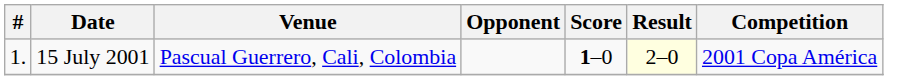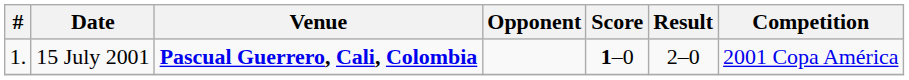(308, 56) normal -> (318, 56) bold
(662, 56) lightyellow background -> (683, 56) no background
